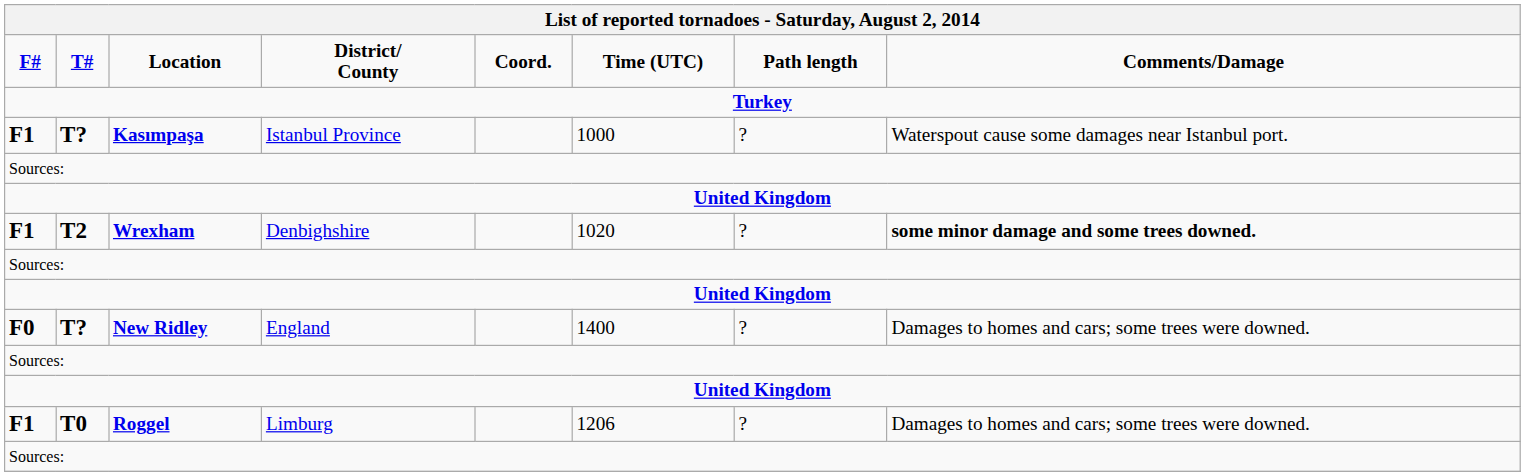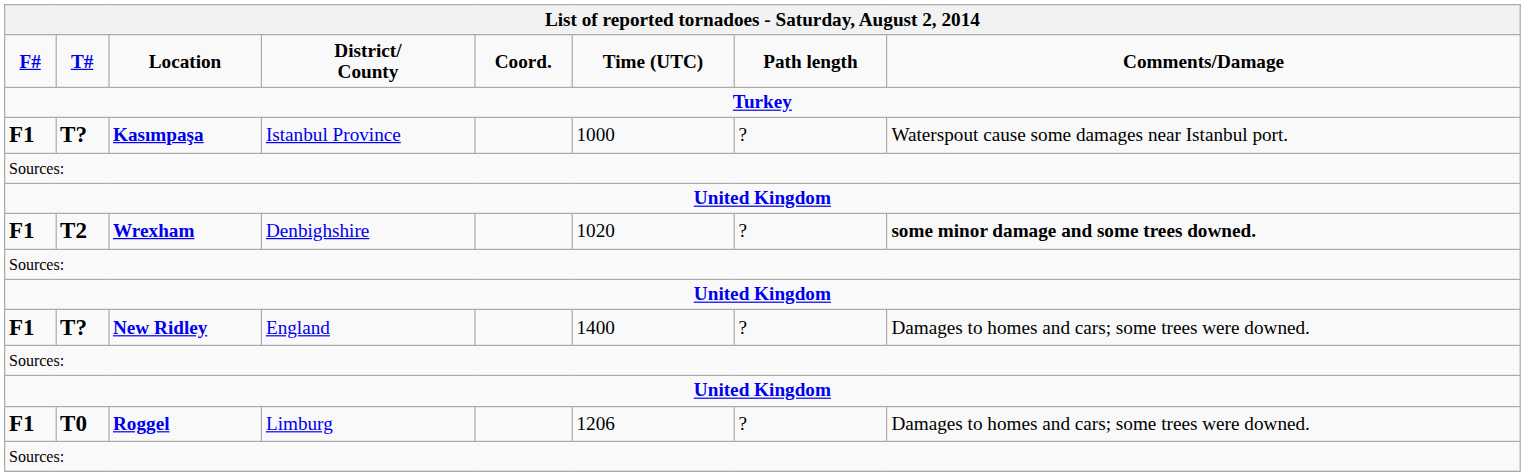(22, 327) F0 -> (22, 327) F1
